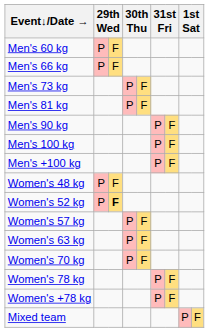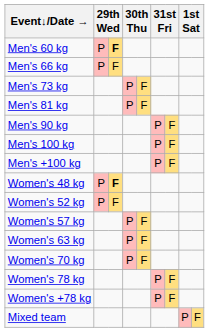(116, 47) normal -> (116, 47) bold
(116, 183) normal -> (116, 183) bold
(116, 202) bold -> (116, 202) normal
